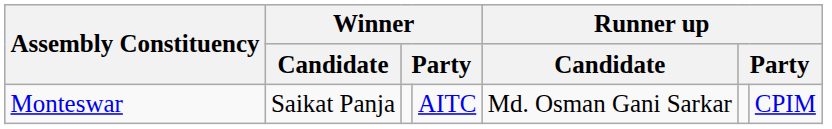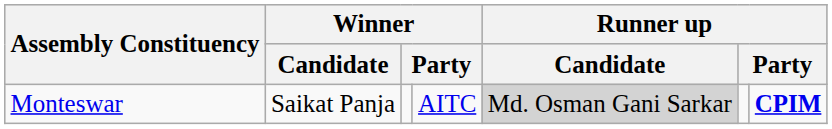(610, 103) no background -> (610, 103) lightgrey background
(785, 103) normal -> (788, 103) bold
